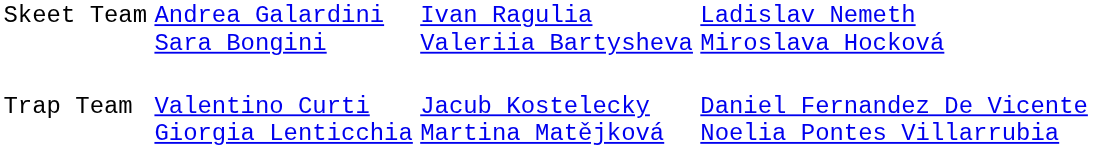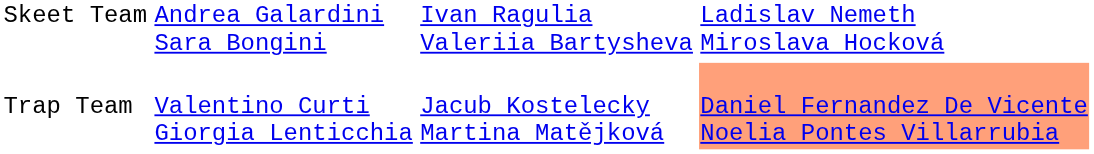(894, 120) no background -> (894, 120) lightsalmon background
